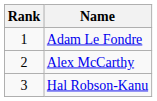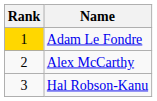(24, 39) no background -> (24, 39) gold background
